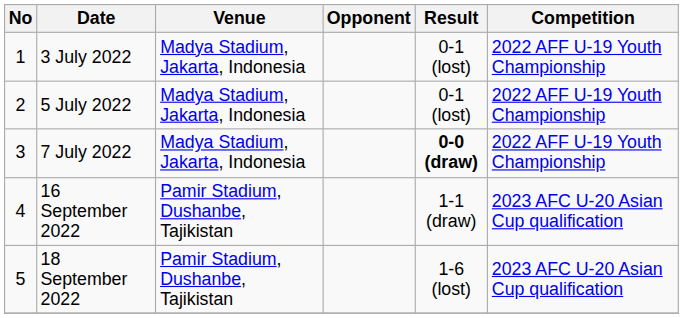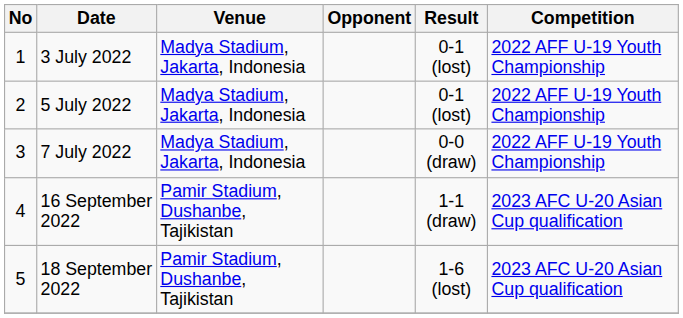(451, 153) bold -> (451, 153) normal
